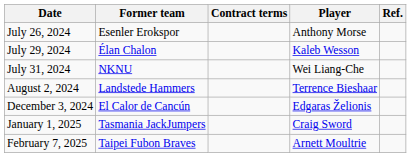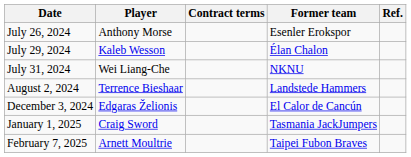columns swapped: (335, 13) <-> (152, 13)
